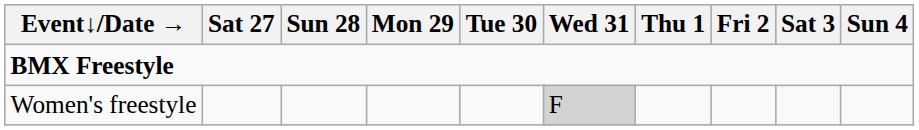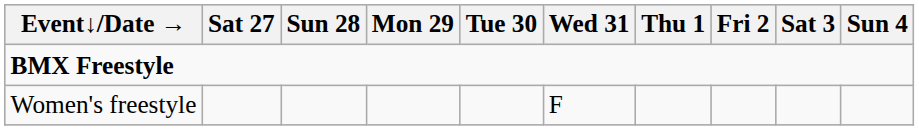(556, 104) lightgrey background -> (556, 104) no background
